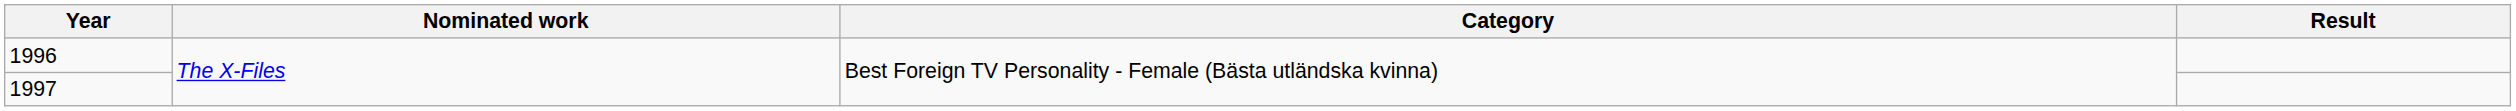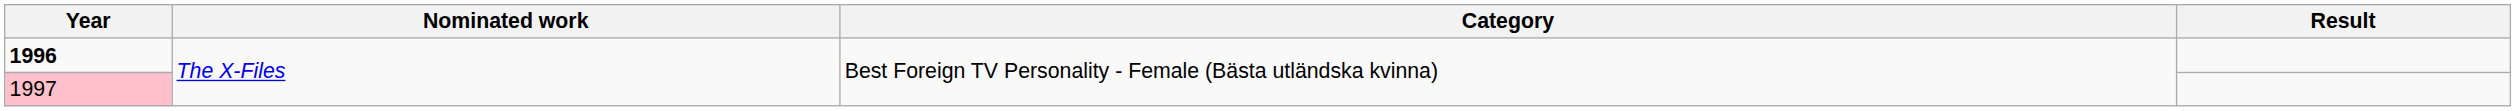(33, 55) normal -> (33, 55) bold
(33, 88) no background -> (33, 88) pink background
